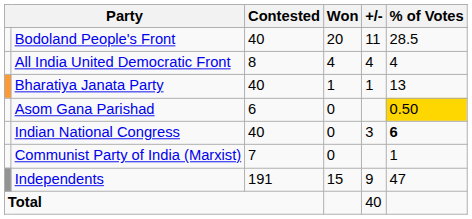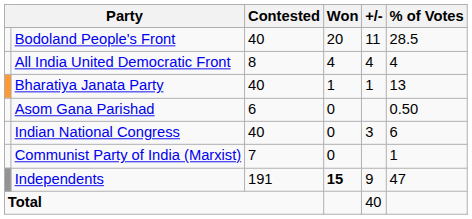(404, 109) gold background -> (404, 109) no background
(394, 132) bold -> (394, 132) normal
(335, 179) normal -> (335, 179) bold
